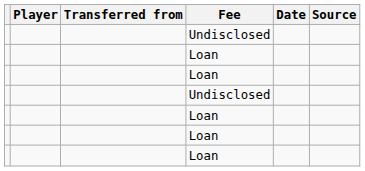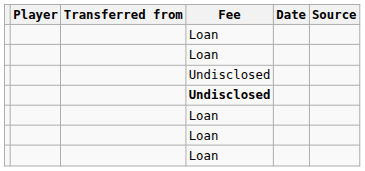(230, 35) Undisclosed -> (204, 35) Loan
(204, 75) Loan -> (230, 75) Undisclosed
(230, 95) normal -> (230, 95) bold
